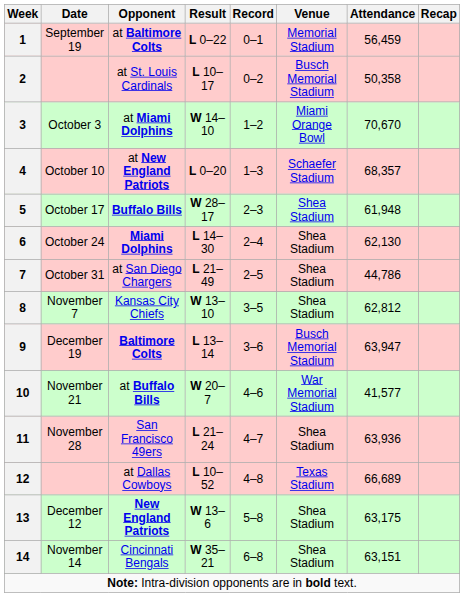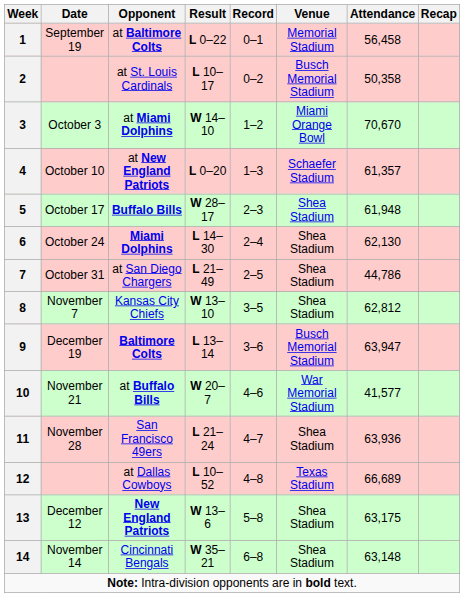(383, 39) 56,459 -> (383, 39) 56,458
(383, 171) 68,357 -> (383, 171) 61,357
(383, 557) 63,151 -> (383, 557) 63,148
